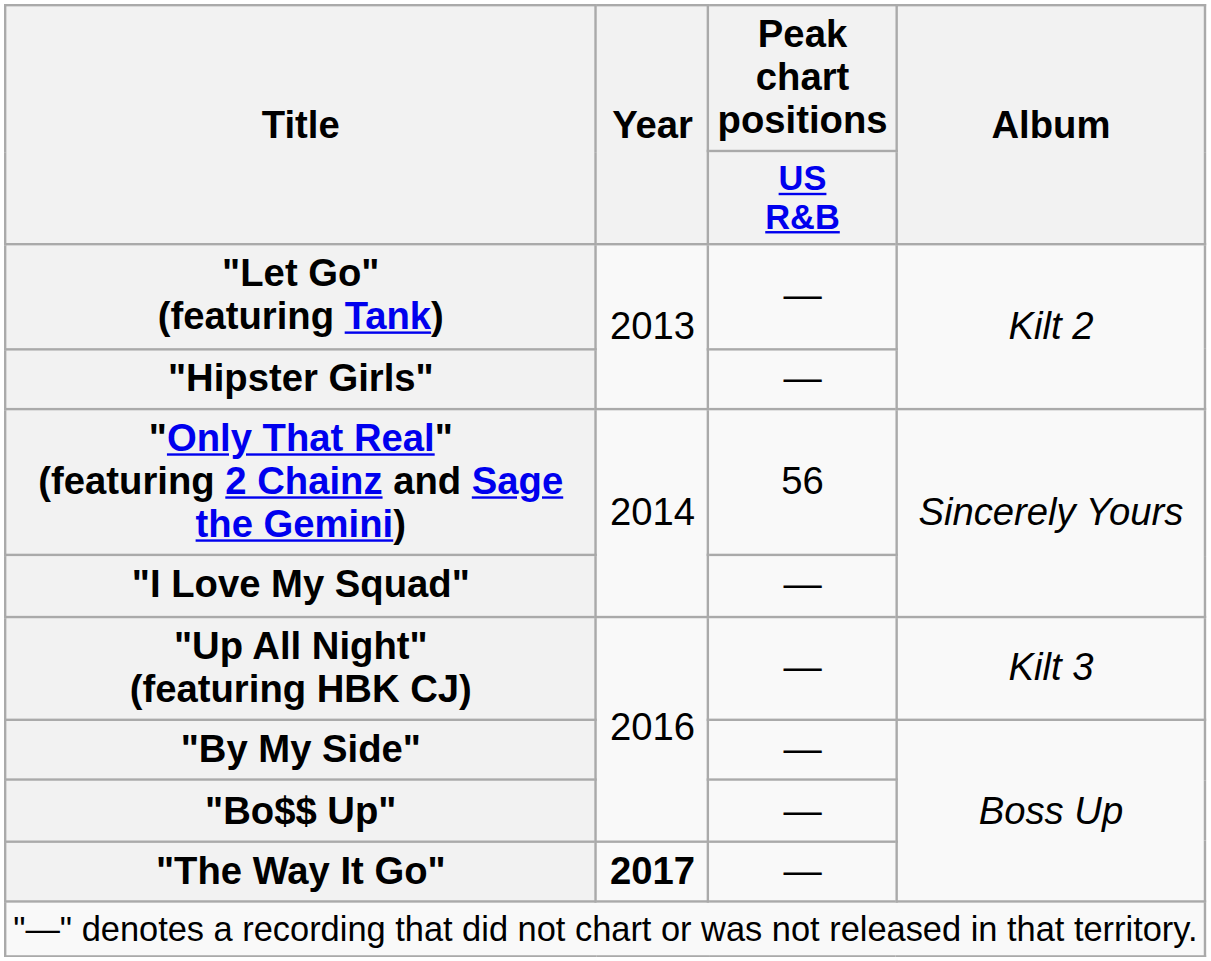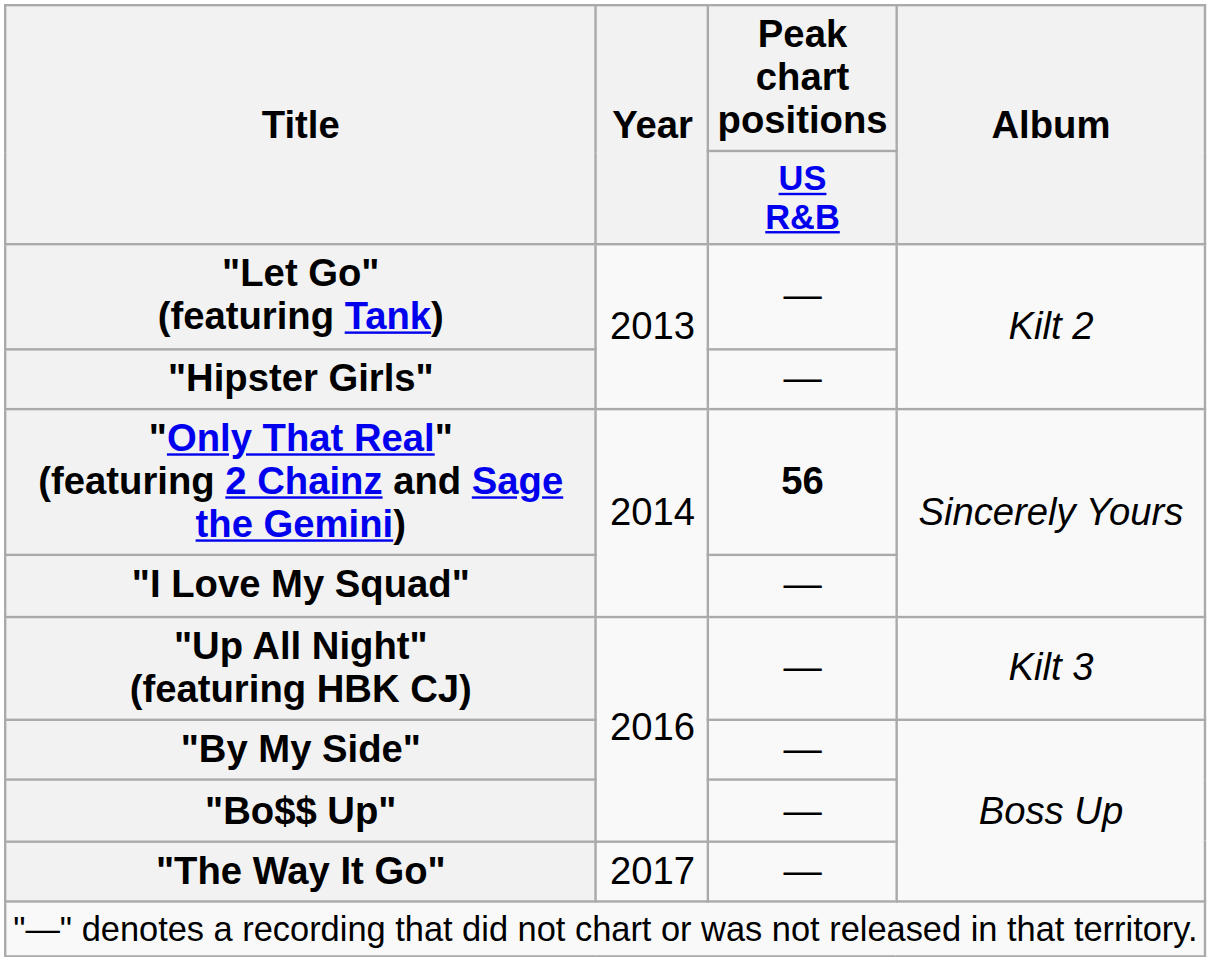(803, 481) normal -> (803, 481) bold
(653, 870) bold -> (653, 870) normal
